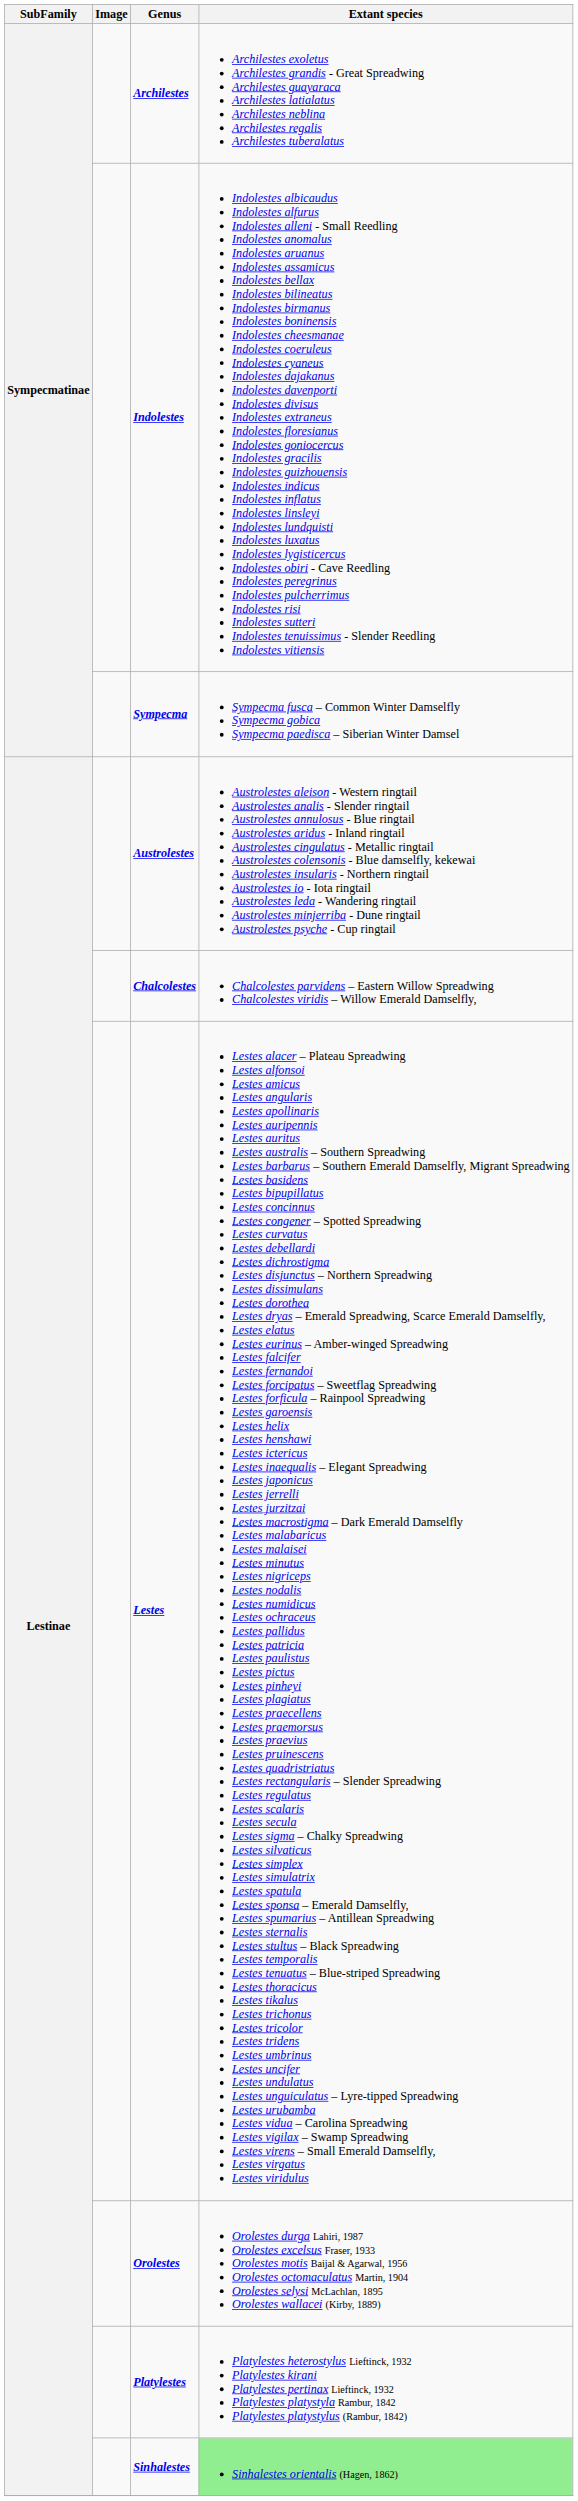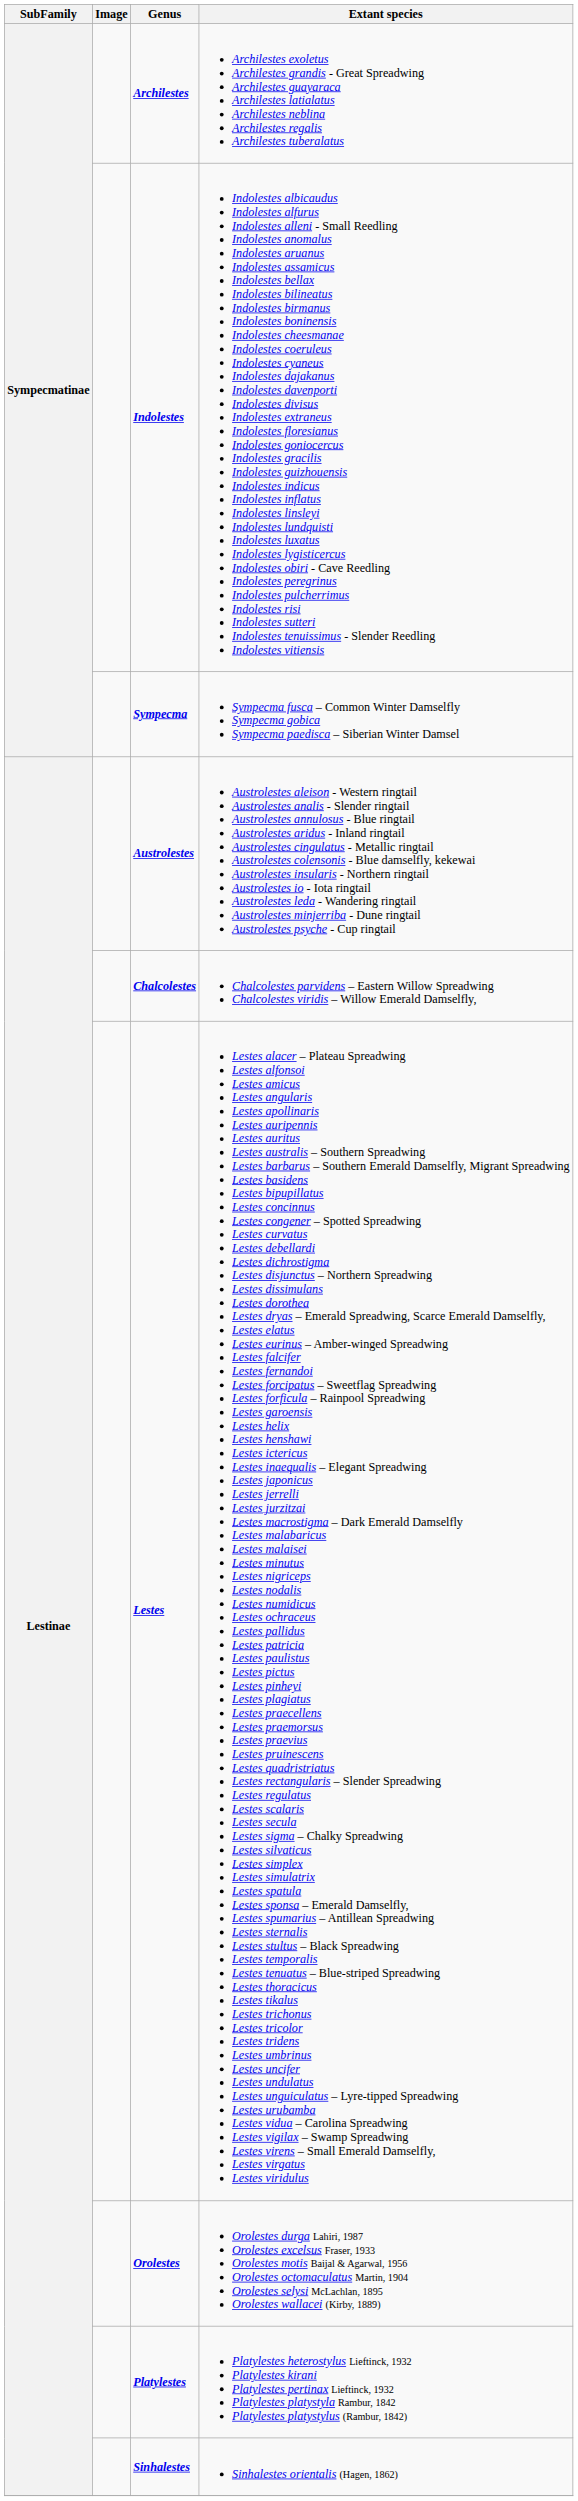(386, 2474) lightgreen background -> (386, 2474) no background
